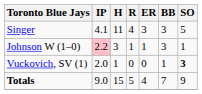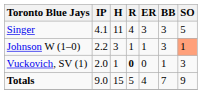(101, 47) pink background -> (101, 47) no background
(183, 47) no background -> (183, 47) lightsalmon background
(131, 64) normal -> (131, 64) bold
(183, 64) bold -> (183, 64) normal
